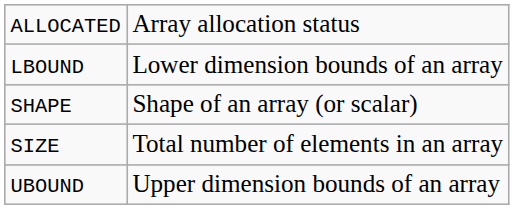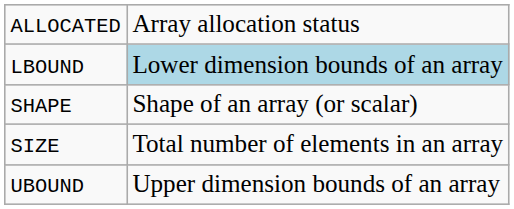(318, 64) no background -> (318, 64) lightblue background
